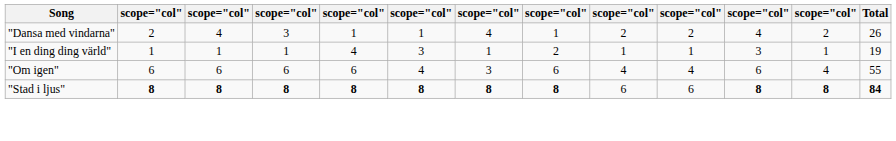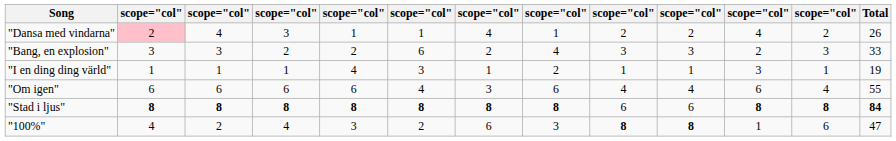(151, 32) no background -> (151, 32) pink background
+ row: (58, 51)
+ row: (27, 126)
